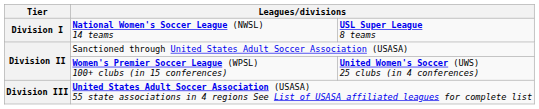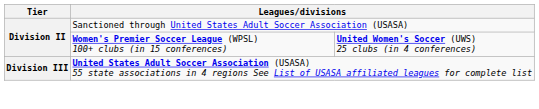- row: (168, 30)
